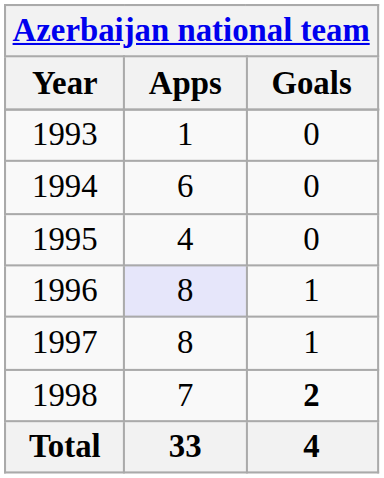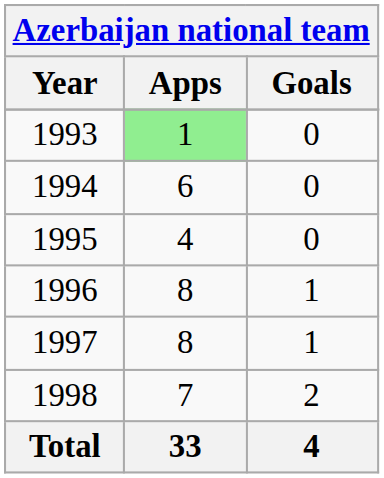(185, 134) no background -> (185, 134) lightgreen background
(185, 290) lavender background -> (185, 290) no background
(312, 394) bold -> (312, 394) normal
